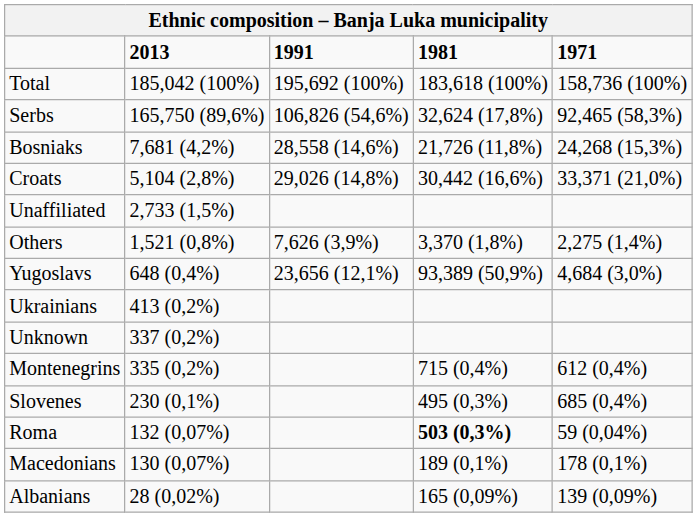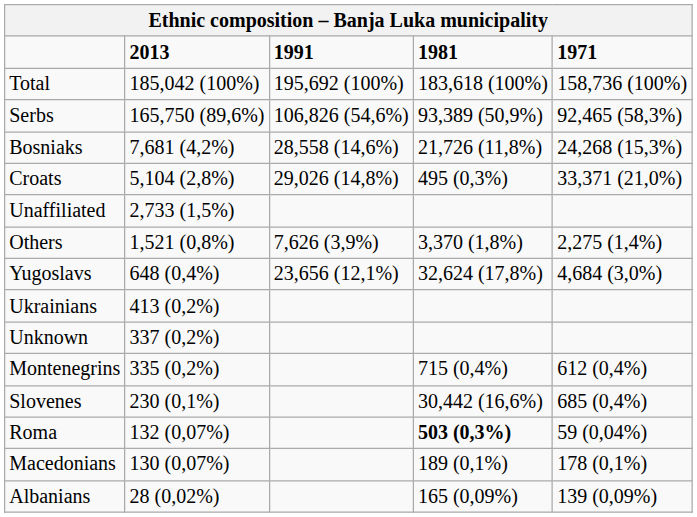(480, 115) 32,624 (17,8%) -> (480, 115) 93,389 (50,9%)
(480, 178) 30,442 (16,6%) -> (463, 178) 495 (0,3%)
(480, 274) 93,389 (50,9%) -> (480, 274) 32,624 (17,8%)
(463, 400) 495 (0,3%) -> (480, 400) 30,442 (16,6%)
